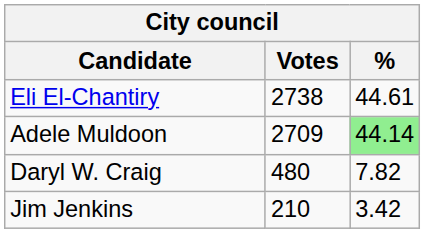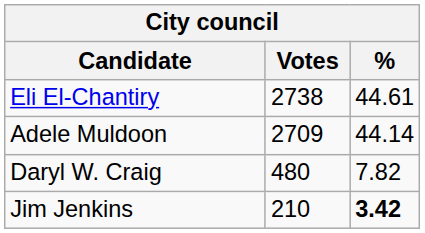(385, 135) lightgreen background -> (385, 135) no background
(378, 209) normal -> (378, 209) bold
